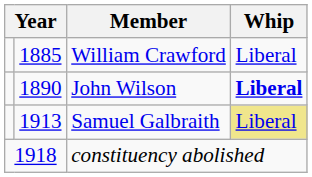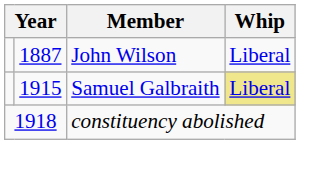- row: (149, 54)
(40, 88) 1890 -> (40, 54) 1887
(269, 88) bold -> (260, 54) normal
(40, 121) 1913 -> (40, 88) 1915
